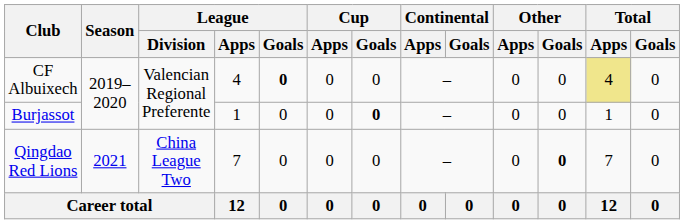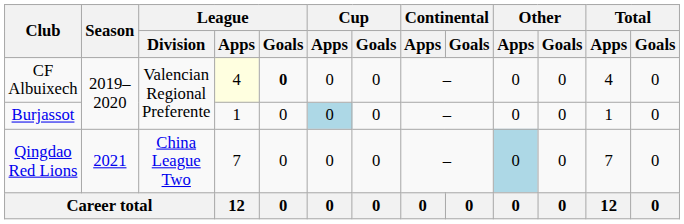(237, 79) no background -> (237, 79) lightyellow background
(609, 79) khaki background -> (609, 79) no background
(330, 115) no background -> (330, 115) lightblue background
(376, 115) bold -> (376, 115) normal
(516, 160) no background -> (516, 160) lightblue background
(562, 160) bold -> (562, 160) normal
